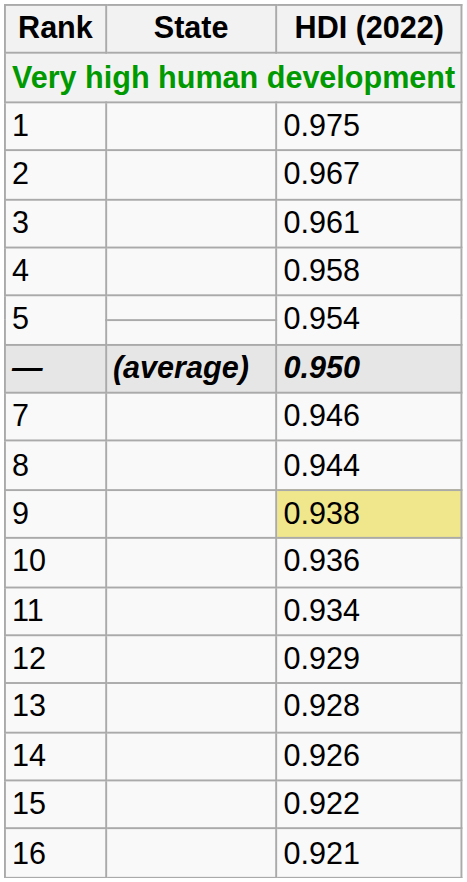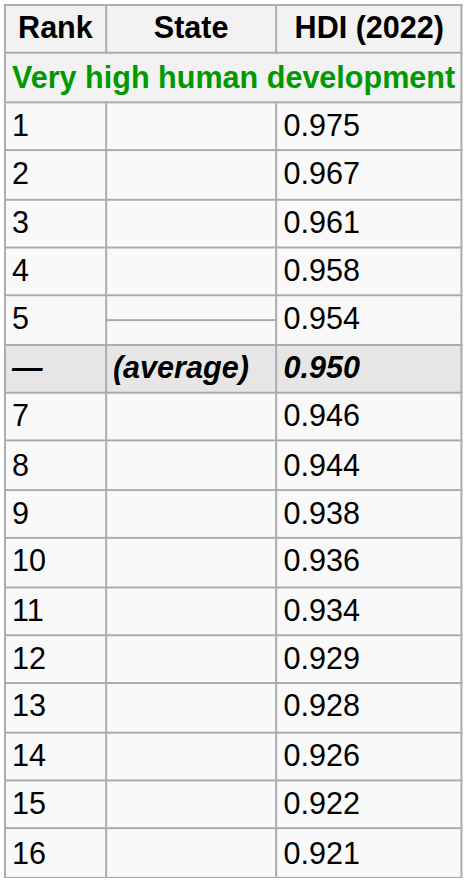(322, 513) khaki background -> (322, 513) no background
